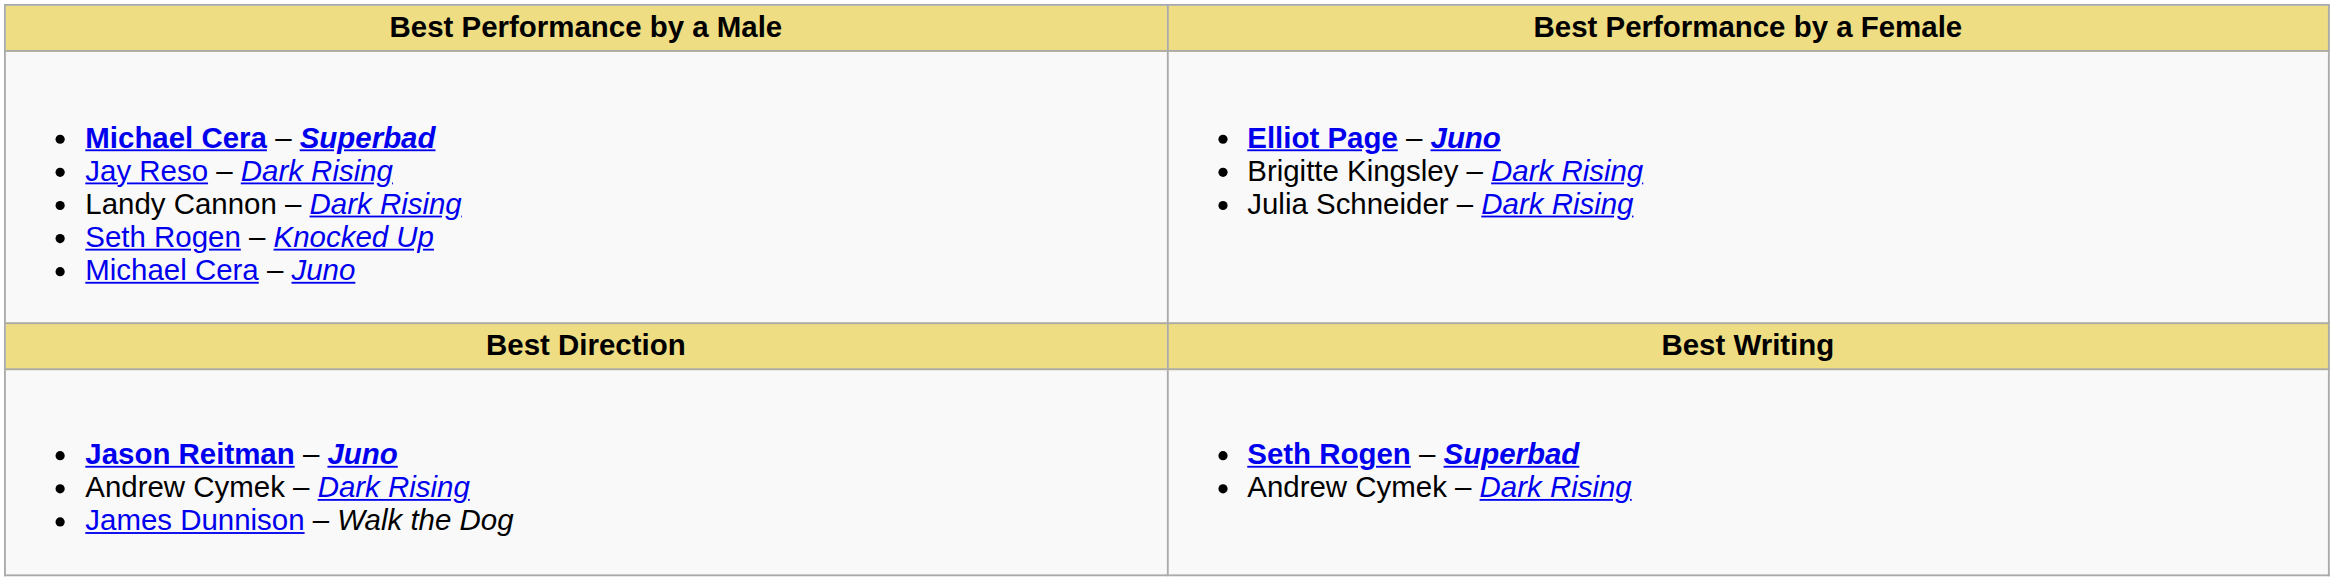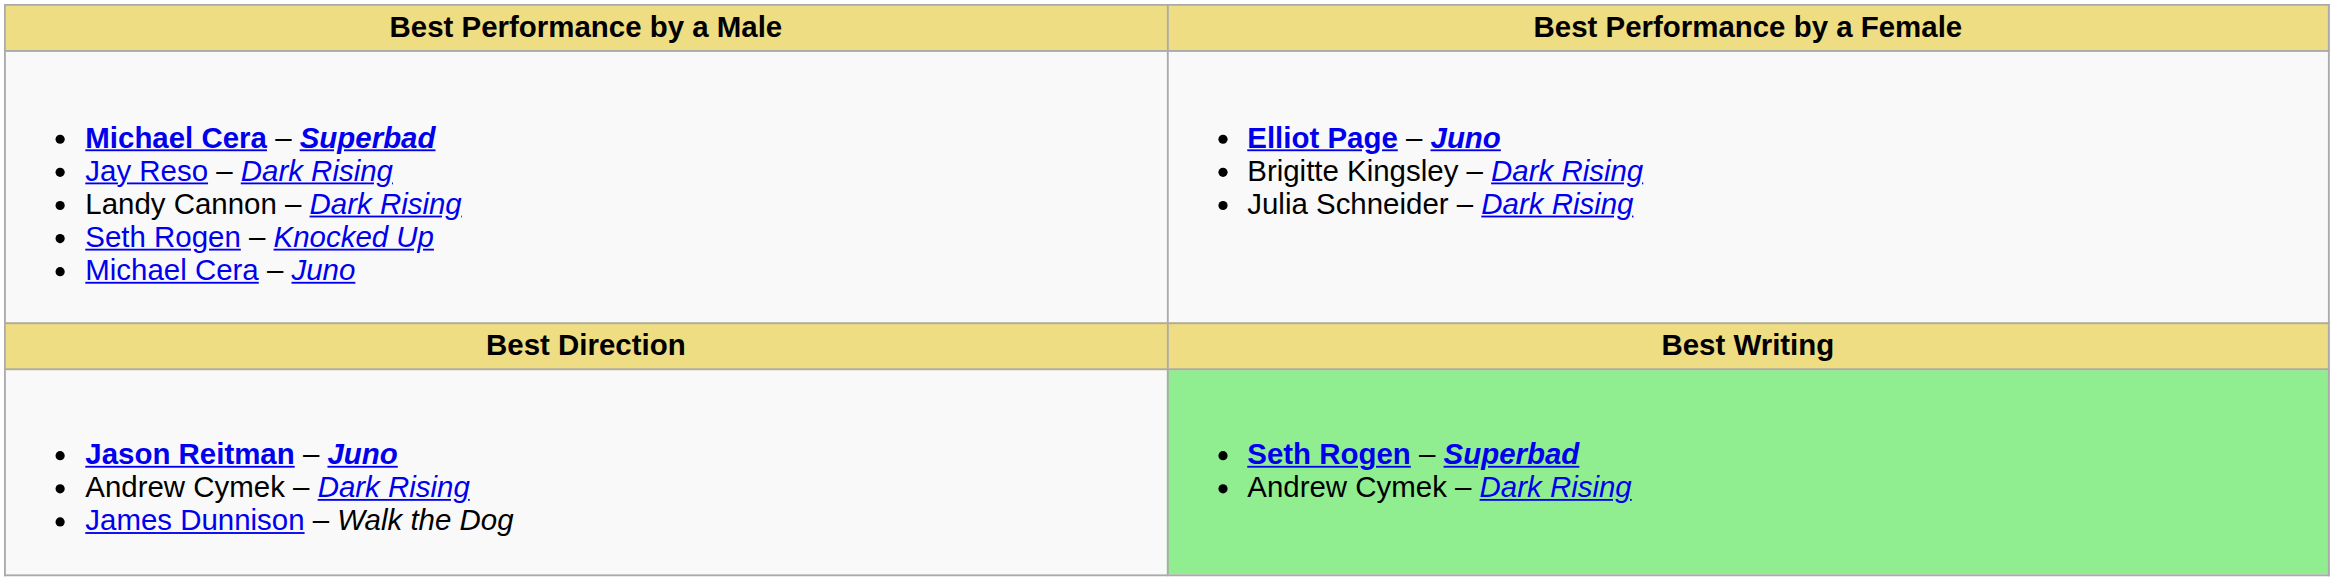(1748, 472) no background -> (1748, 472) lightgreen background
